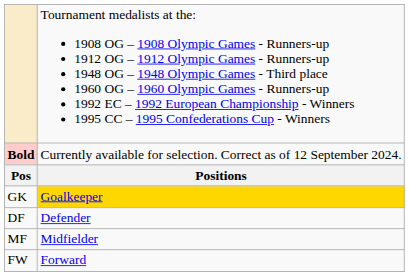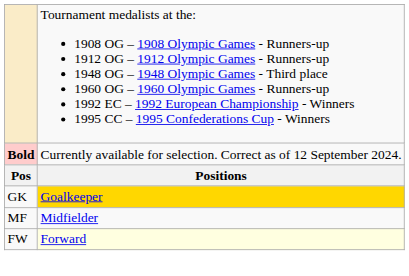- row: (16, 218)
(63, 260) no background -> (63, 239) lightyellow background
